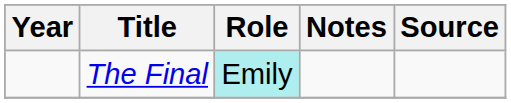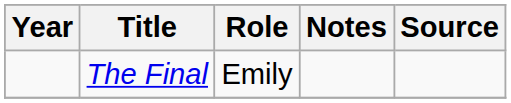(257, 73) paleturquoise background -> (257, 73) no background
